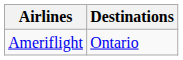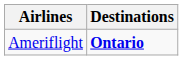(114, 42) normal -> (117, 42) bold
